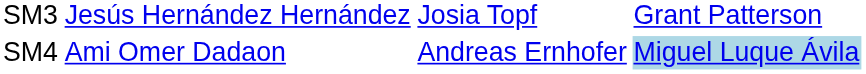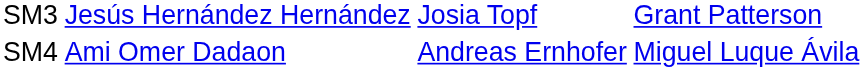(746, 52) lightblue background -> (746, 52) no background
